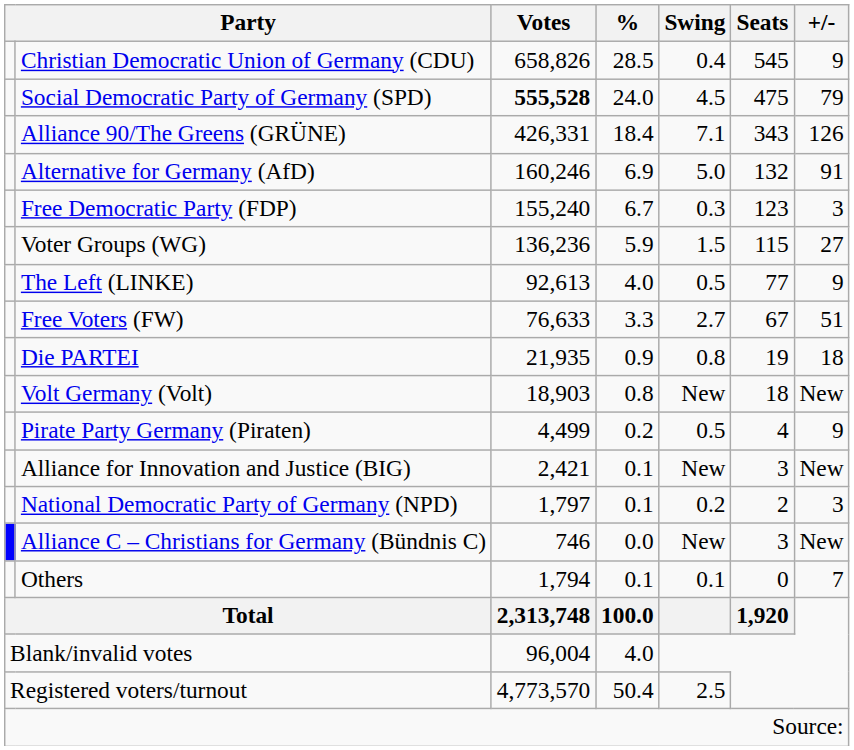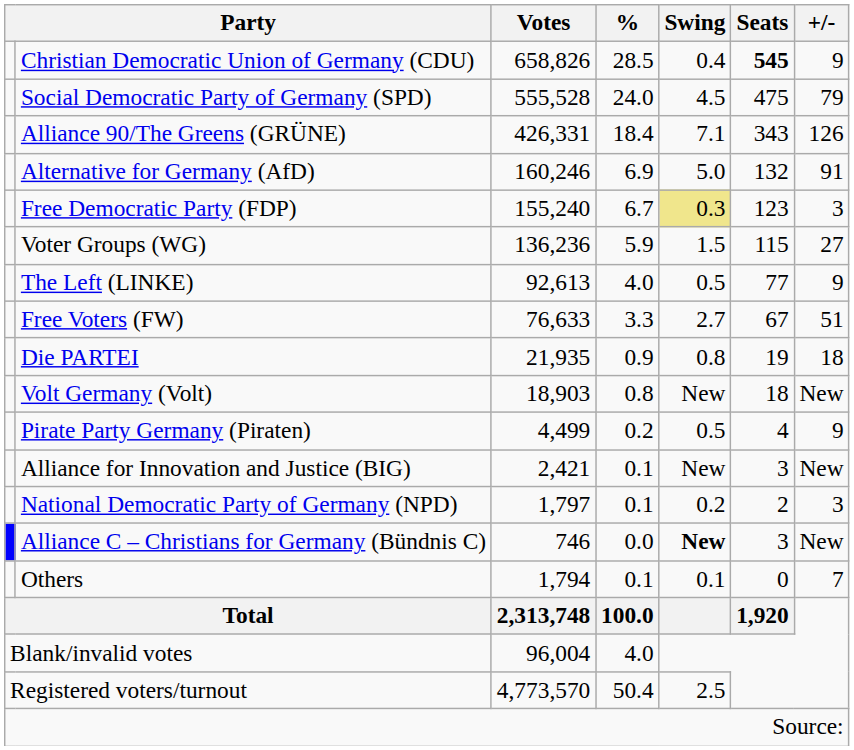(771, 60) normal -> (771, 60) bold
(552, 97) bold -> (552, 97) normal
(711, 208) no background -> (711, 208) khaki background
(703, 541) normal -> (703, 541) bold
